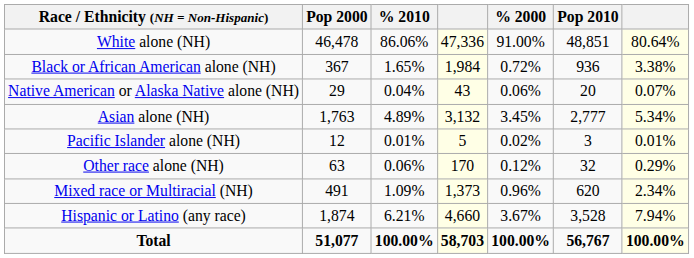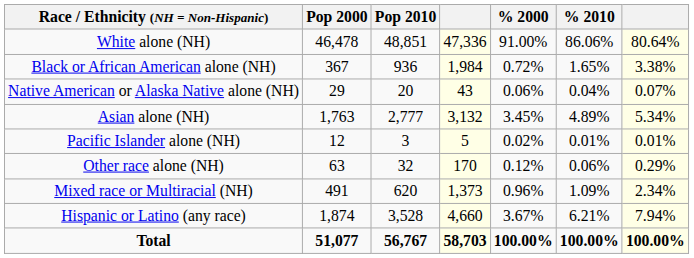columns swapped: (588, 16) <-> (404, 16)
